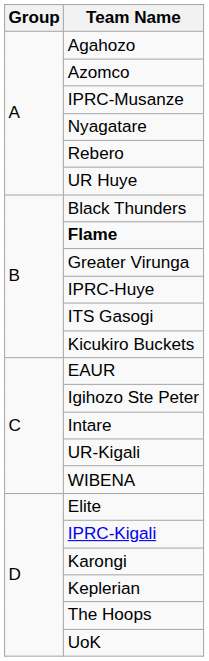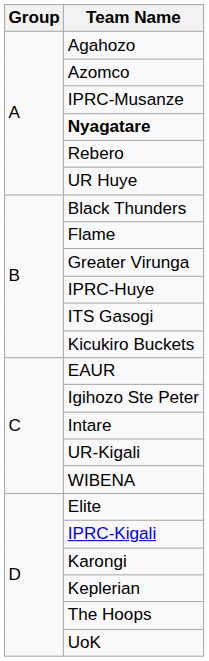(107, 126) normal -> (109, 126) bold
(92, 235) bold -> (92, 235) normal
